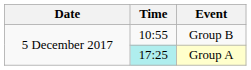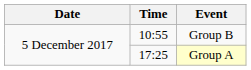(153, 55) paleturquoise background -> (153, 55) no background
